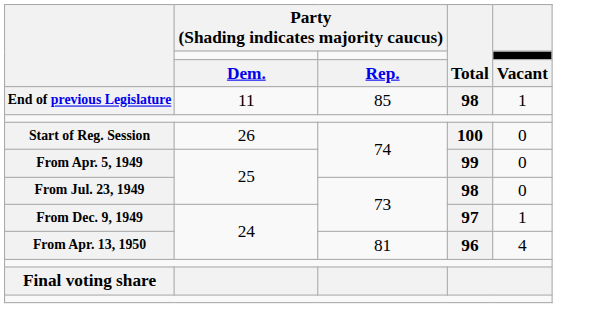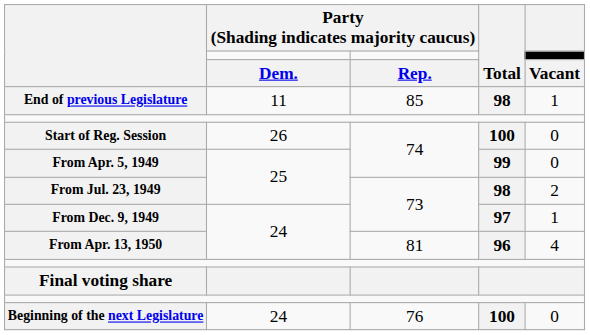(522, 190) 0 -> (554, 190) 2
+ row: (106, 316)
